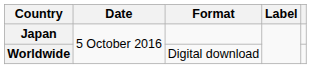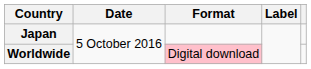(213, 53) no background -> (213, 53) pink background
